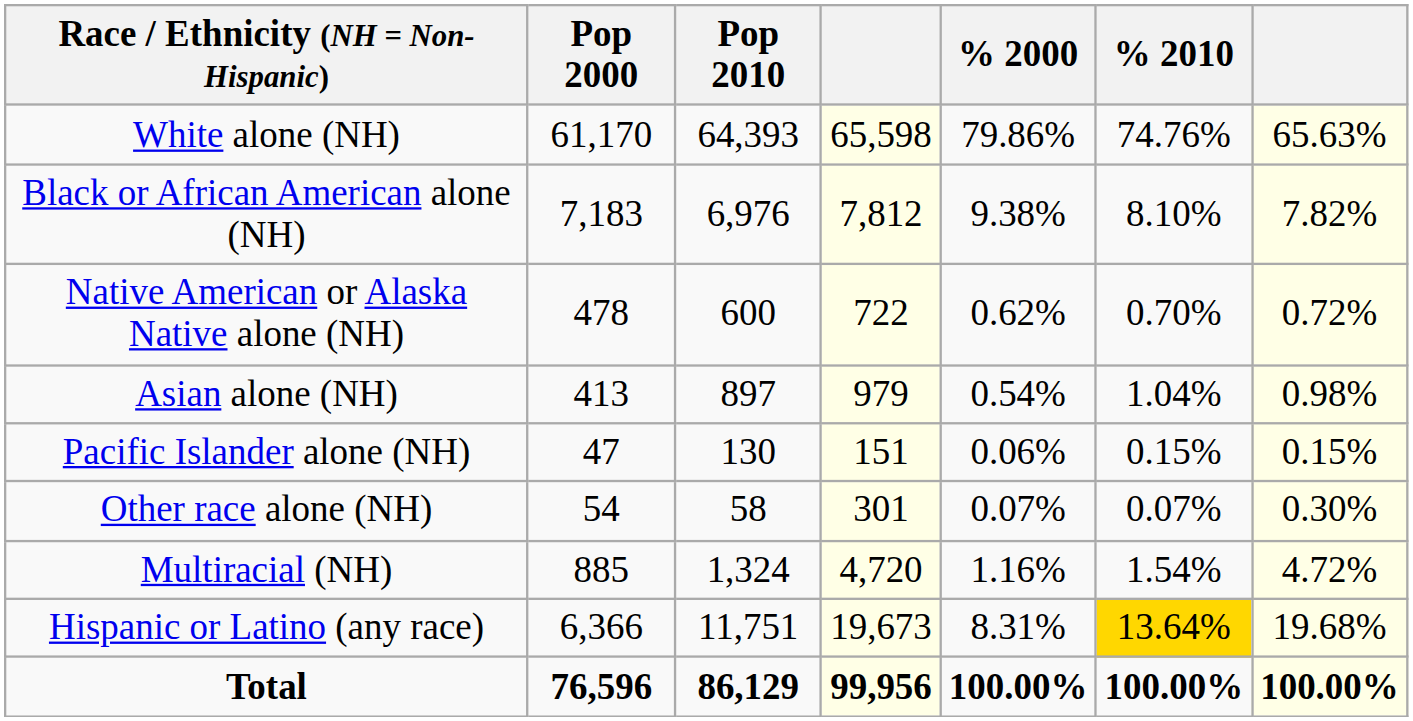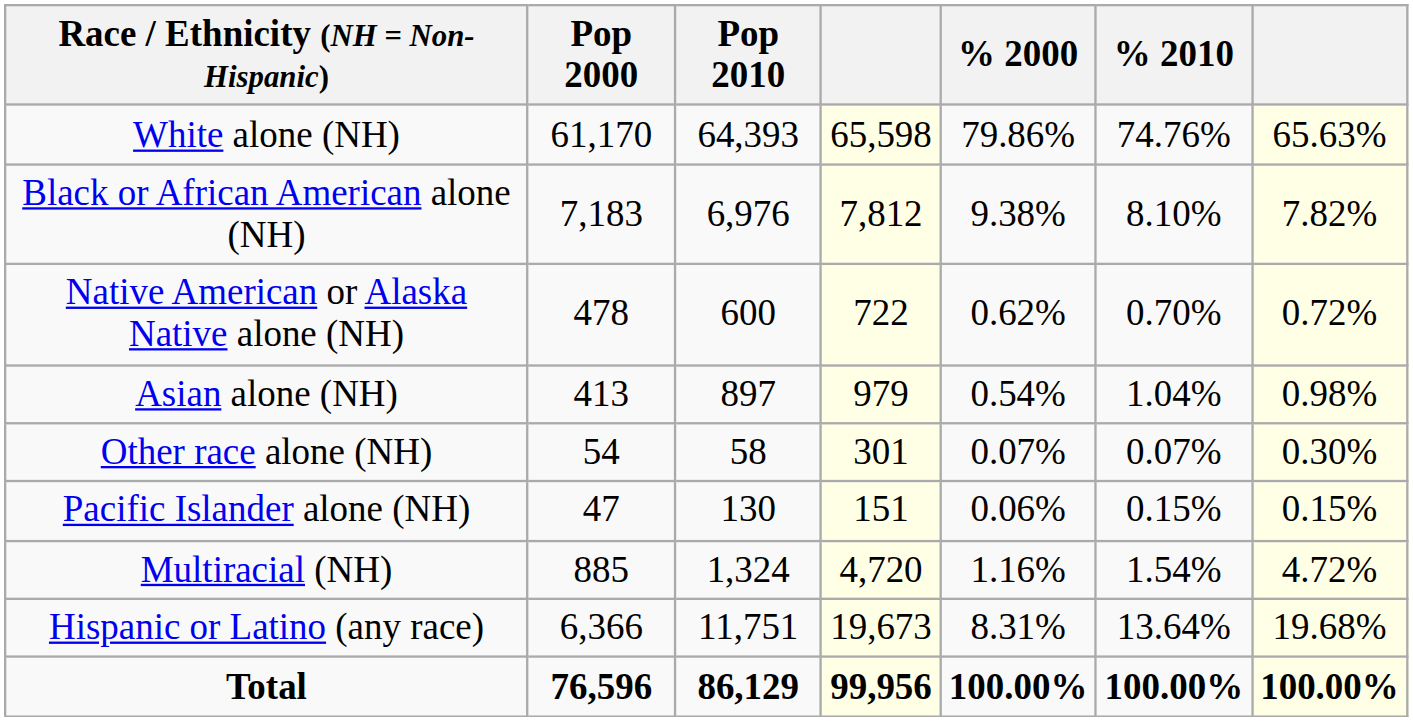rows swapped: (267, 451) <-> (266, 510)
(1174, 627) gold background -> (1174, 627) no background
